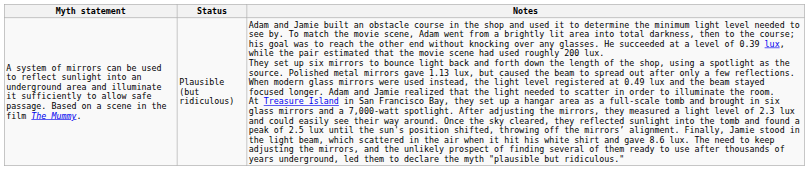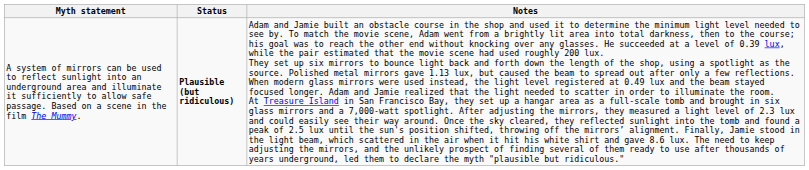(207, 92) normal -> (207, 92) bold
